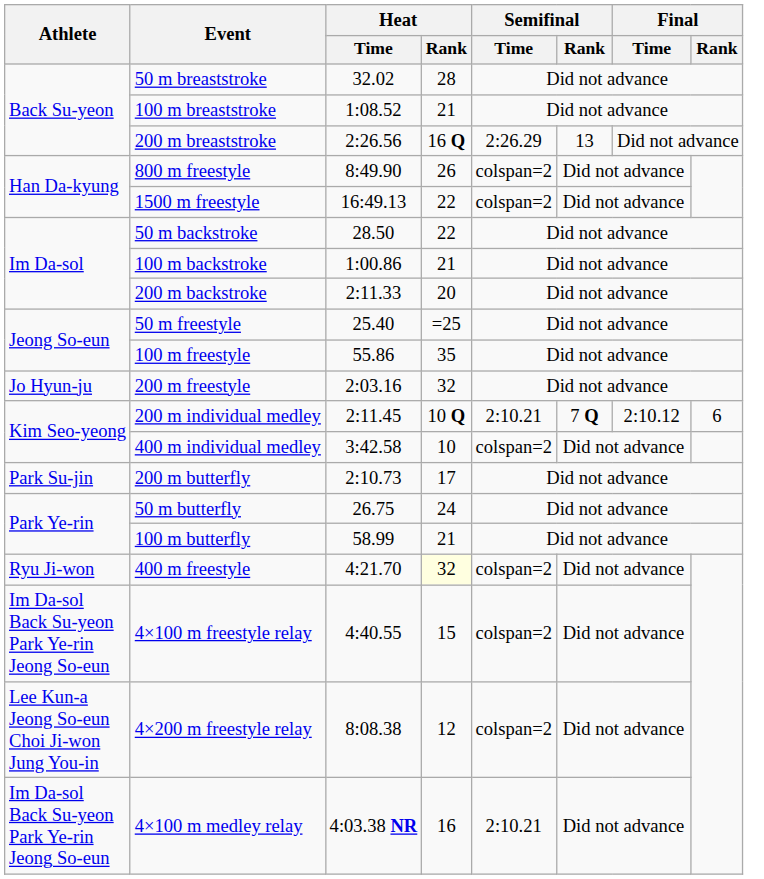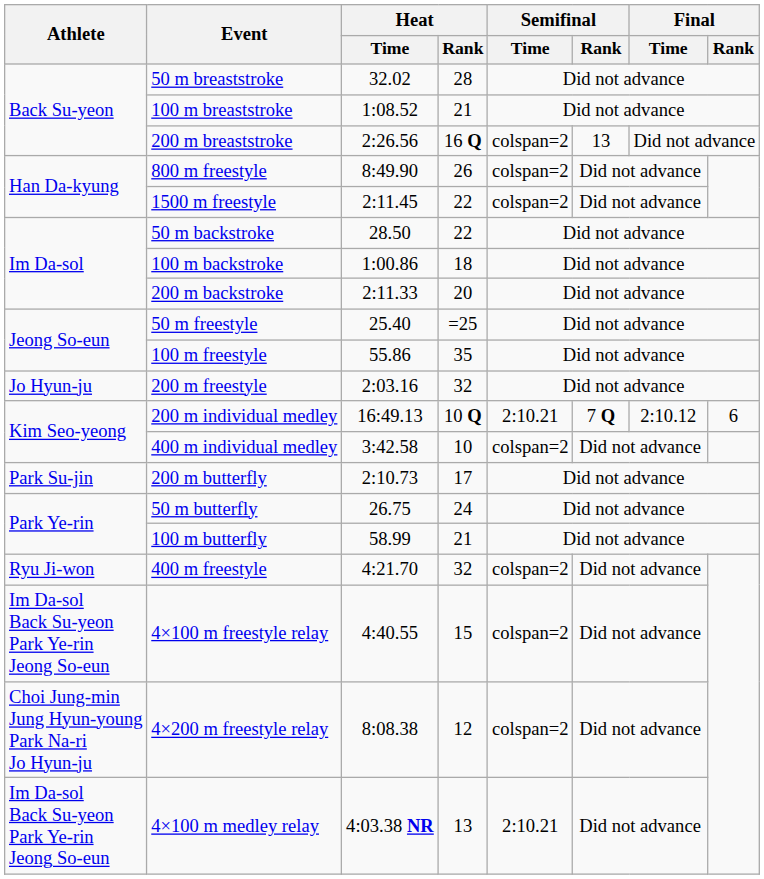(514, 141) 2:26.29 -> (530, 141) colspan=2
(373, 202) 16:49.13 -> (390, 202) 2:11.45
(446, 263) 21 -> (463, 263) 18
(373, 416) 2:11.45 -> (390, 416) 16:49.13
(446, 570) lightyellow background -> (463, 570) no background
(59, 729) Lee Kun-a Jeong So-eun Choi Ji-won Jung You-in -> (76, 729) Choi Jung-min Jung Hyun-young Park Na-ri Jo Hyun-ju
(446, 826) 16 -> (463, 826) 13
